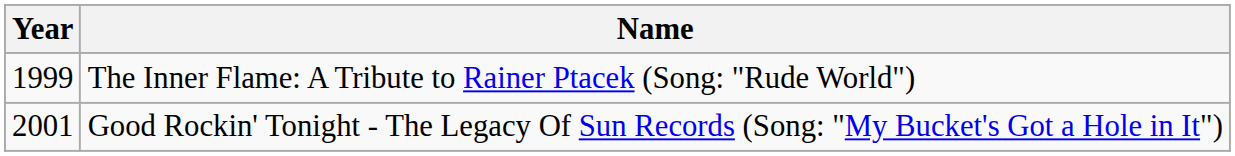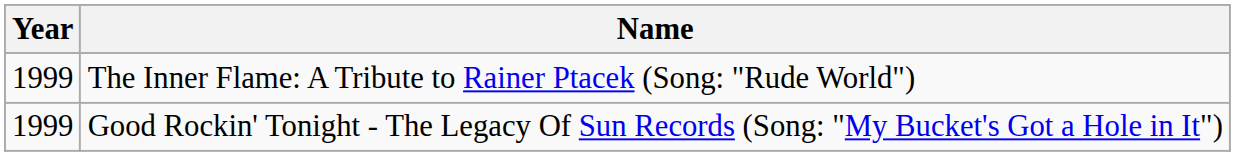(43, 126) 2001 -> (43, 126) 1999
